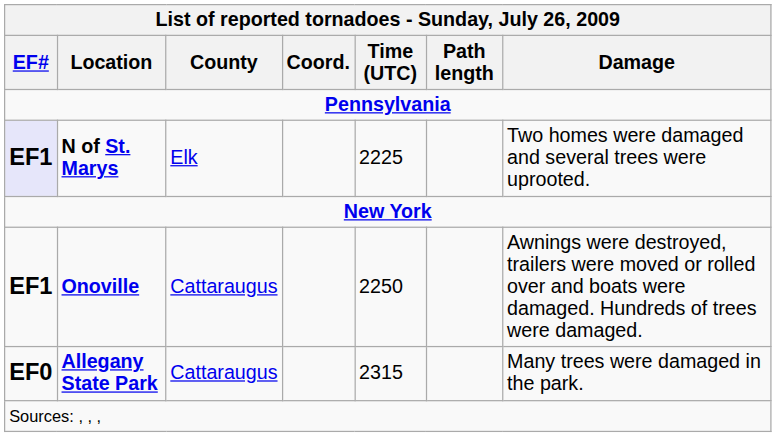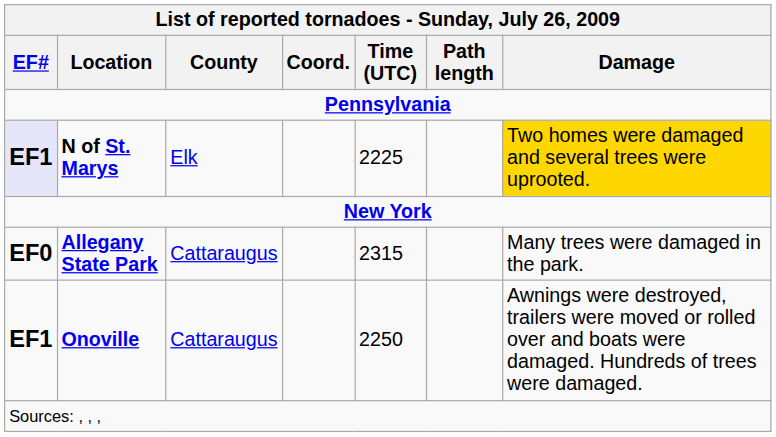(625, 158) no background -> (625, 158) gold background
rows swapped: (100, 286) <-> (110, 373)
